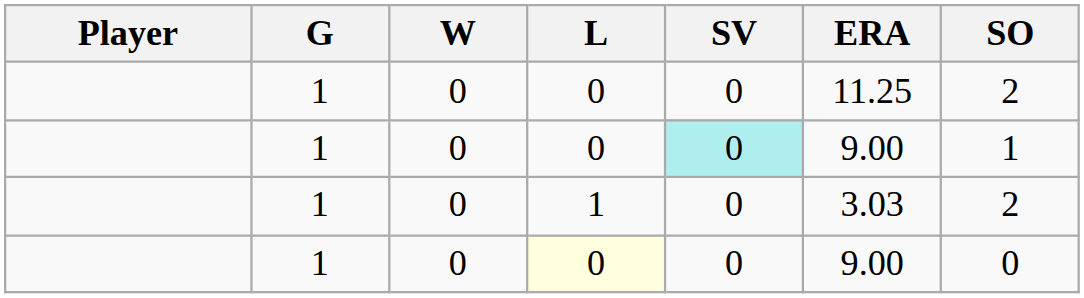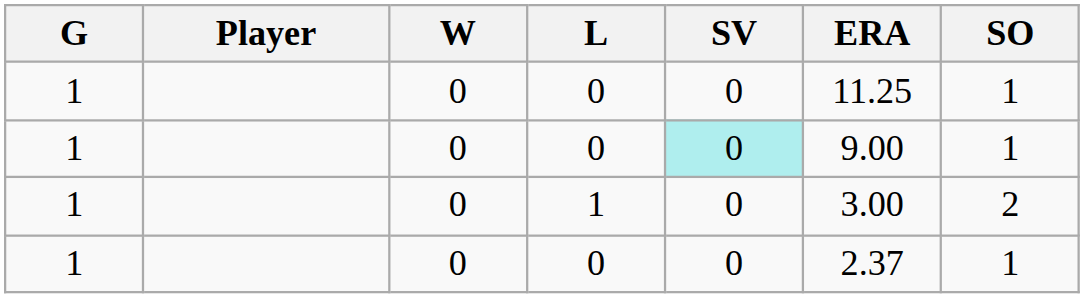columns swapped: (128, 33) <-> (320, 33)
(1010, 90) 2 -> (1010, 90) 1
(872, 205) 3.03 -> (872, 205) 3.00
(596, 262) lightyellow background -> (596, 262) no background
(872, 262) 9.00 -> (872, 262) 2.37
(1010, 262) 0 -> (1010, 262) 1
